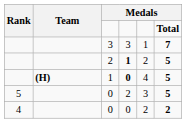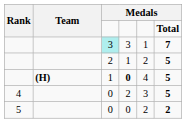(110, 45) no background -> (110, 45) paleturquoise background
(128, 61) bold -> (128, 61) normal
(19, 93) 5 -> (19, 93) 4
(19, 110) 4 -> (19, 110) 5
